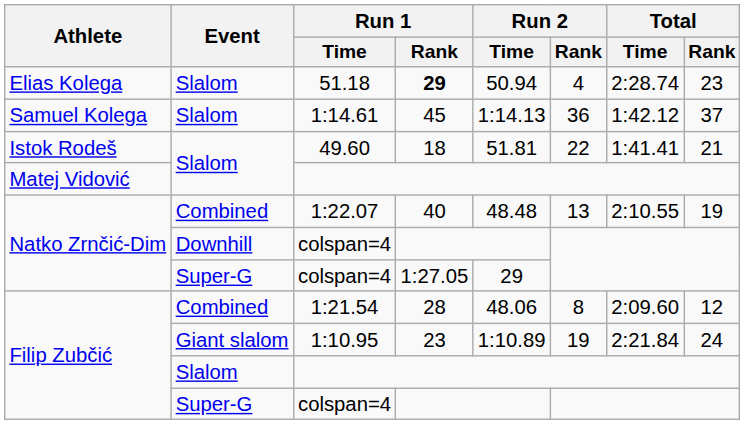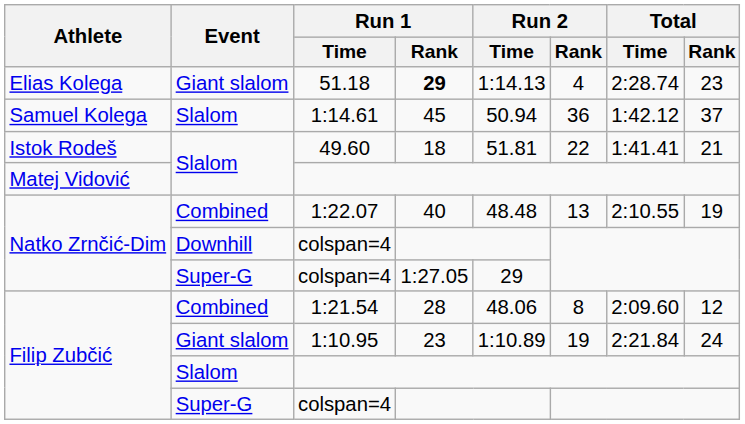(207, 83) Slalom -> (232, 83) Giant slalom
(512, 83) 50.94 -> (512, 83) 1:14.13
(512, 116) 1:14.13 -> (512, 116) 50.94
